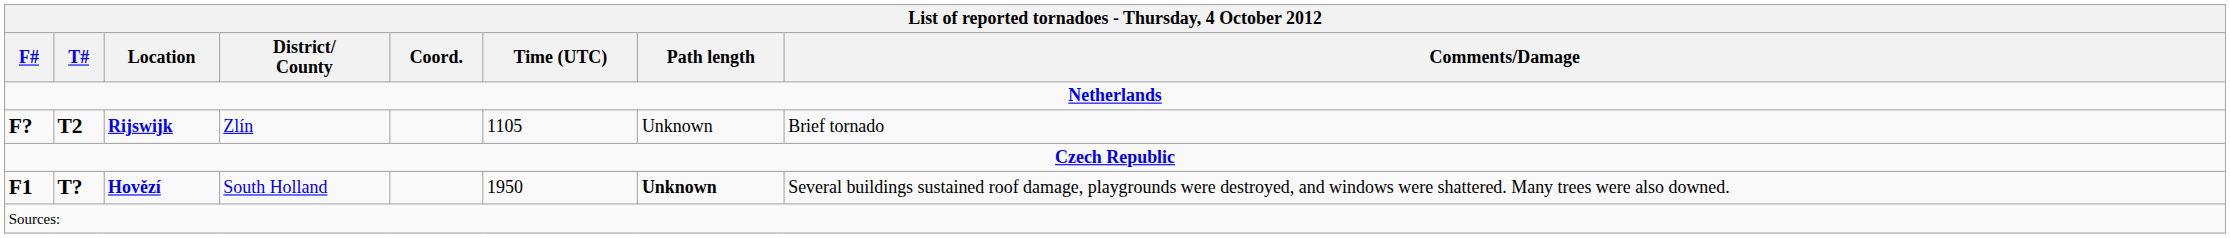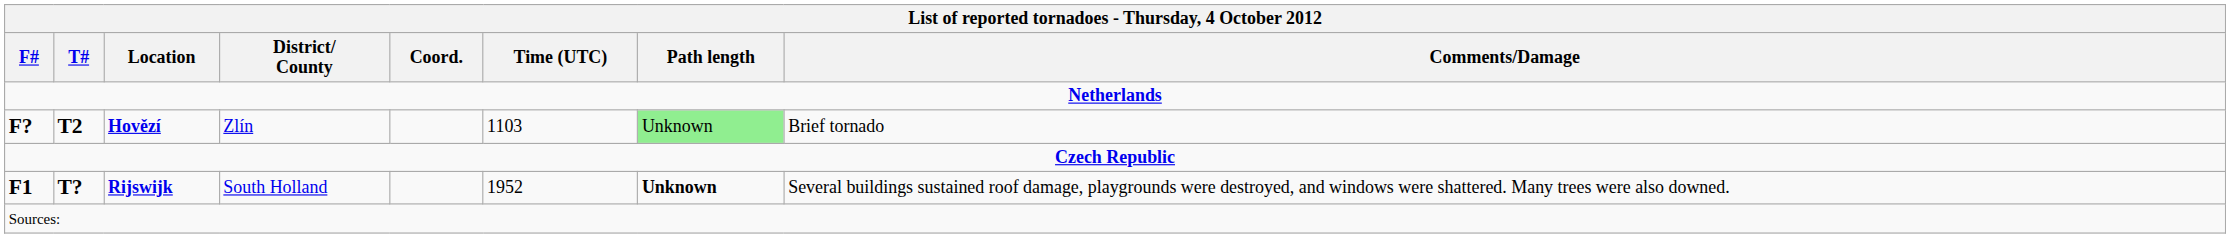(140, 126) Rijswijk -> (134, 126) Hovězí
(505, 126) 1105 -> (505, 126) 1103
(677, 126) no background -> (677, 126) lightgreen background
(134, 187) Hovězí -> (140, 187) Rijswijk
(505, 187) 1950 -> (505, 187) 1952
